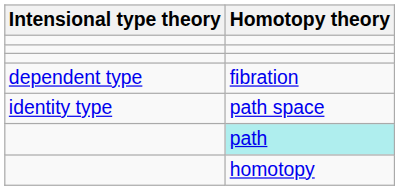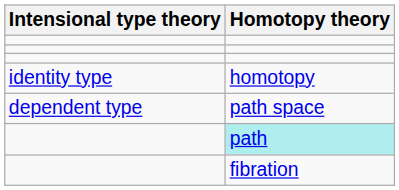(76, 77) dependent type -> (61, 77) identity type
(264, 77) fibration -> (272, 77) homotopy
(61, 108) identity type -> (76, 108) dependent type
(272, 169) homotopy -> (264, 169) fibration
